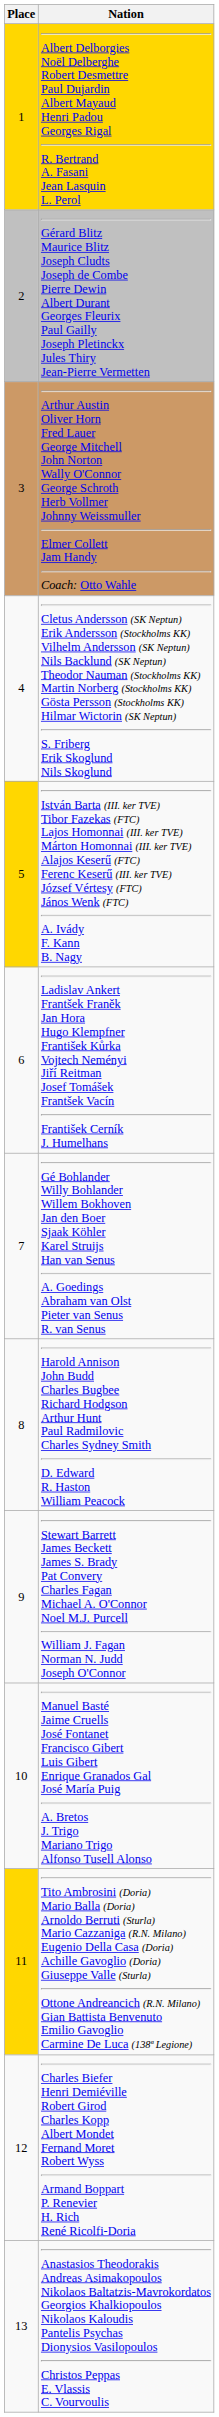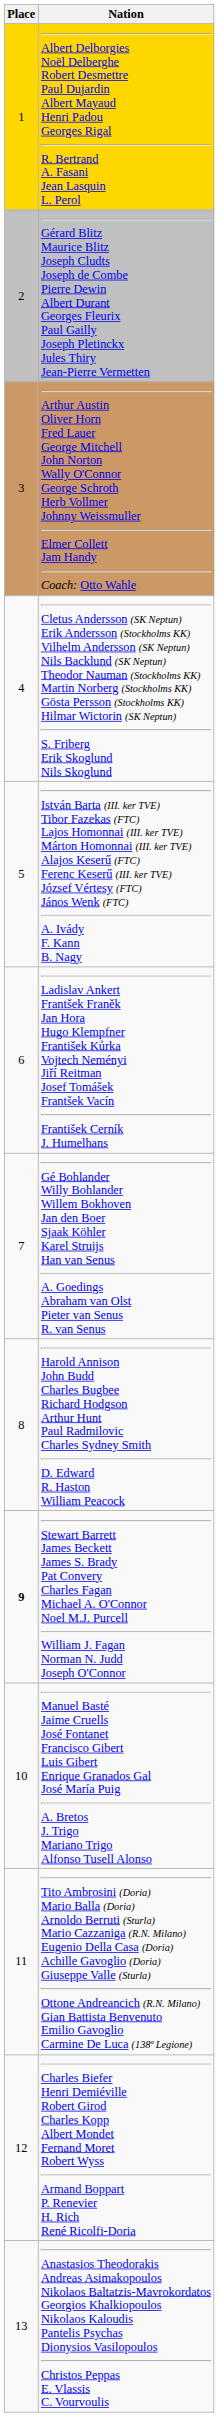(21, 874) gold background -> (21, 874) no background
(21, 1596) normal -> (21, 1596) bold
(21, 1961) gold background -> (21, 1961) no background
